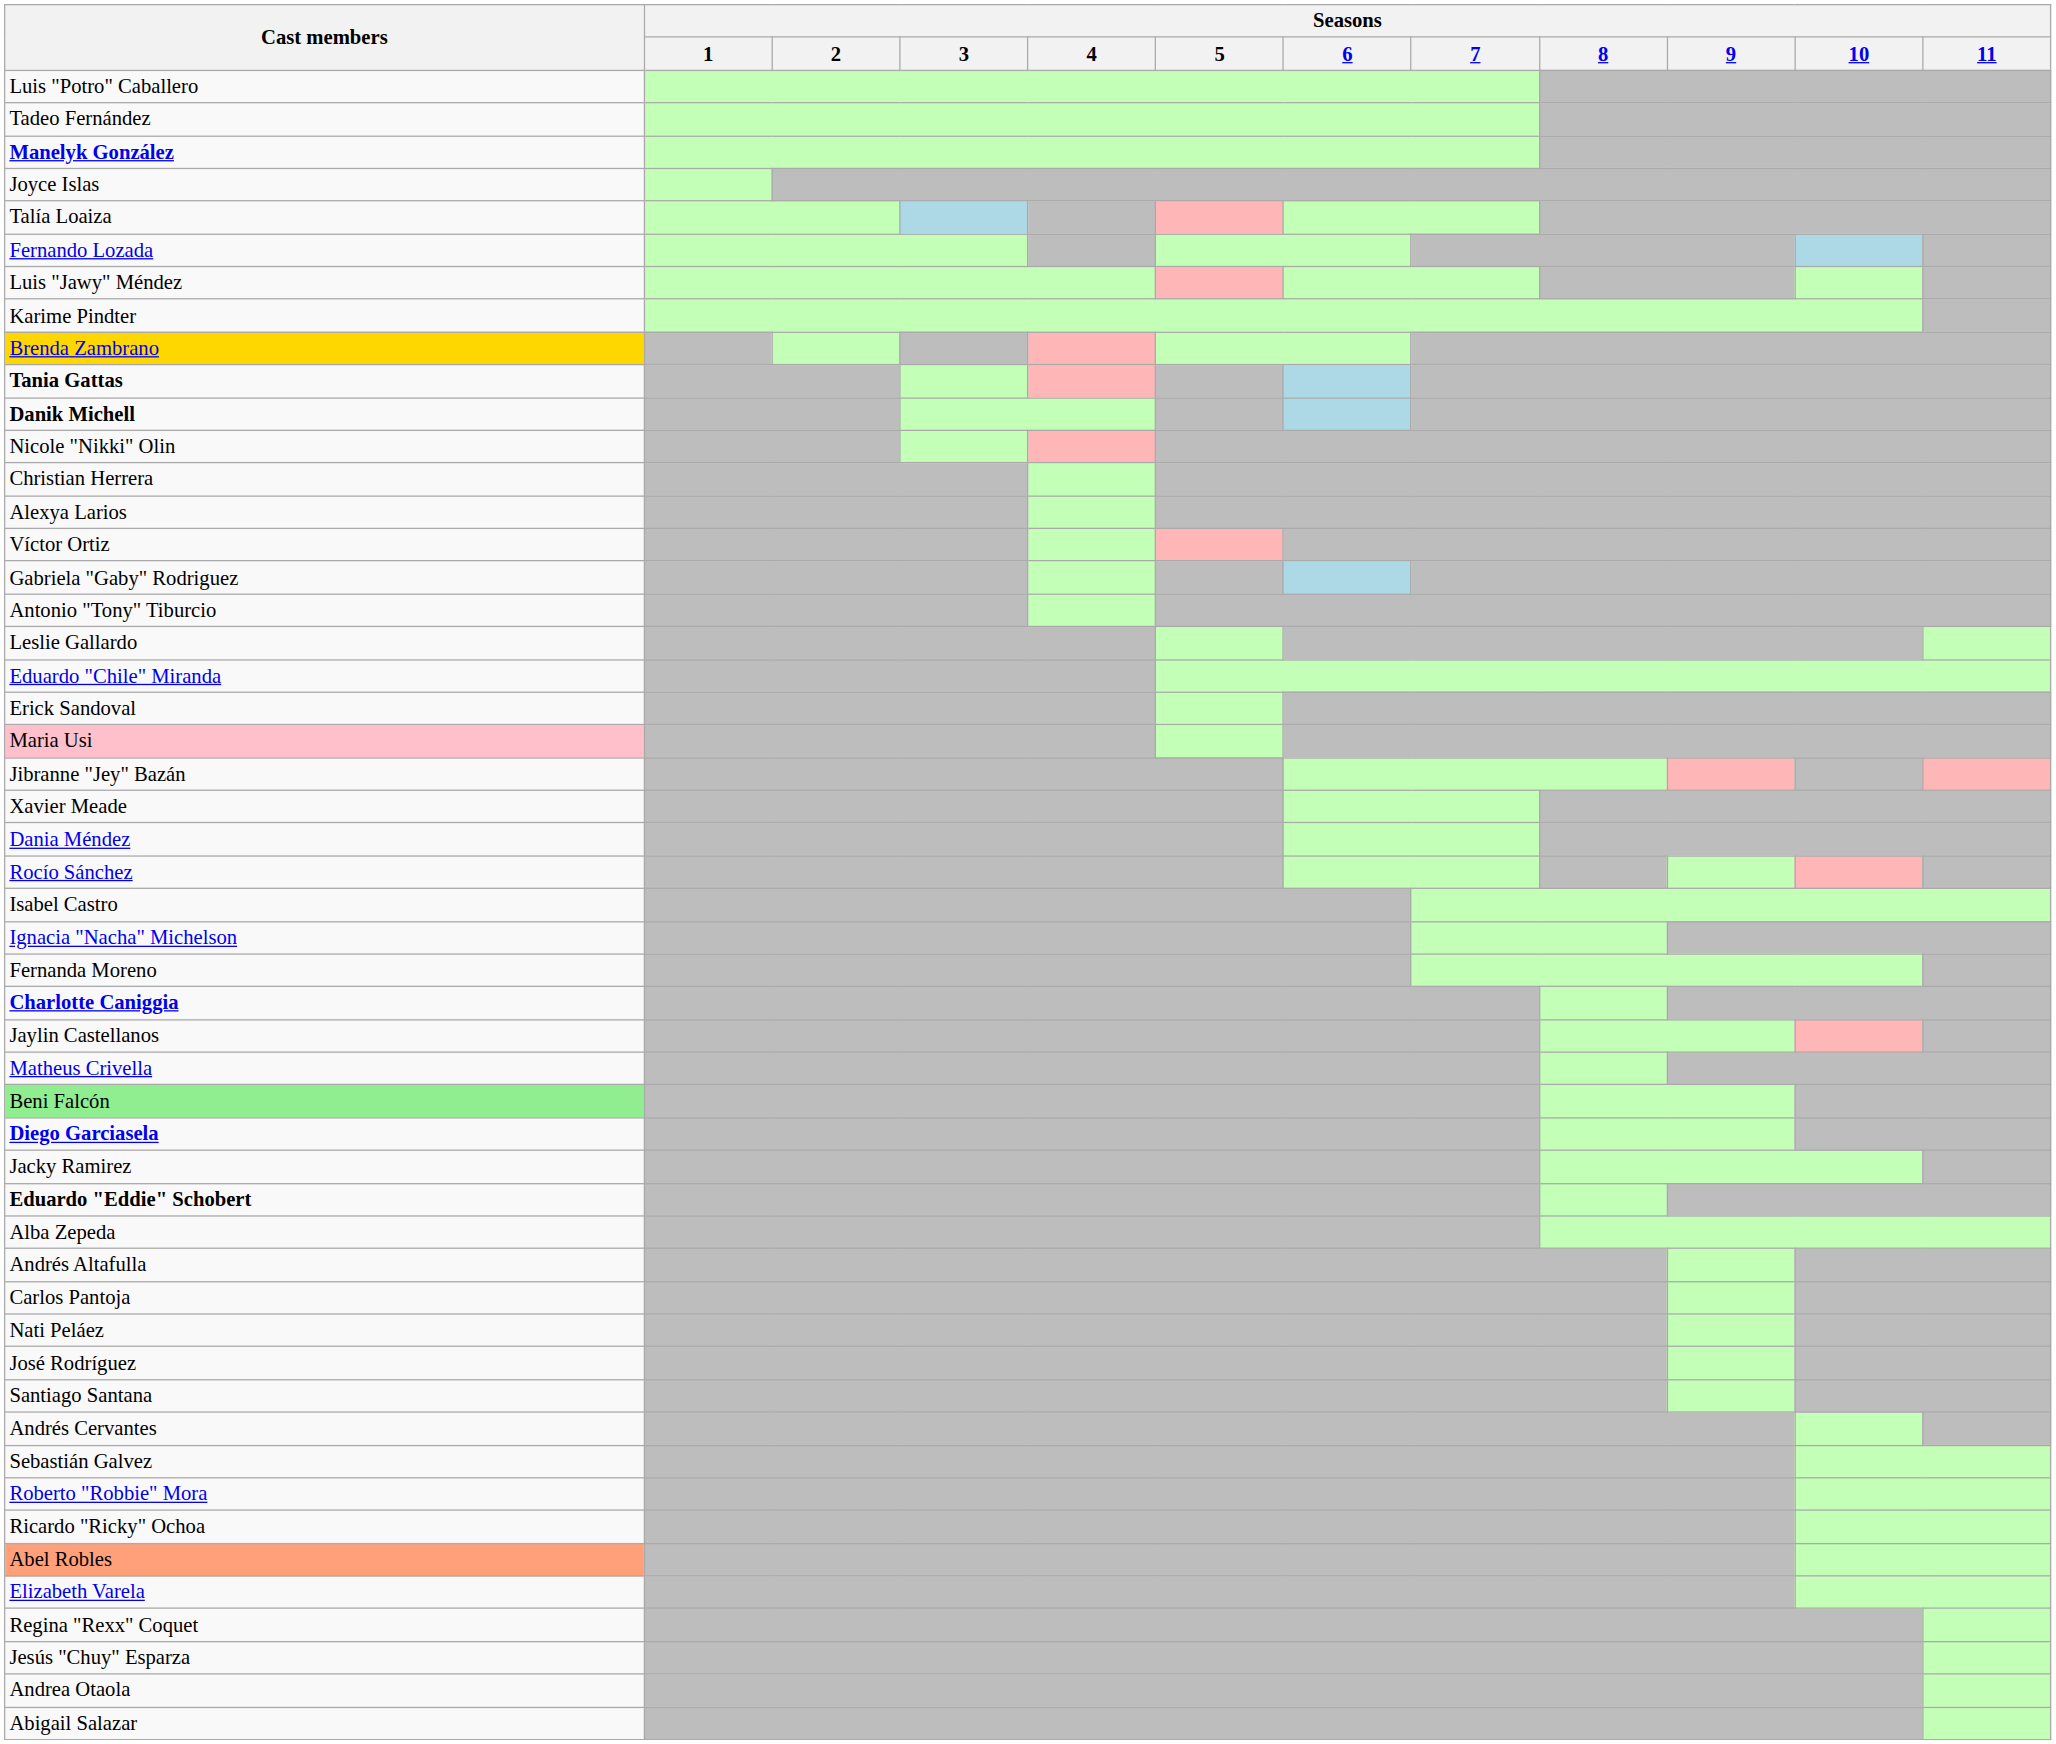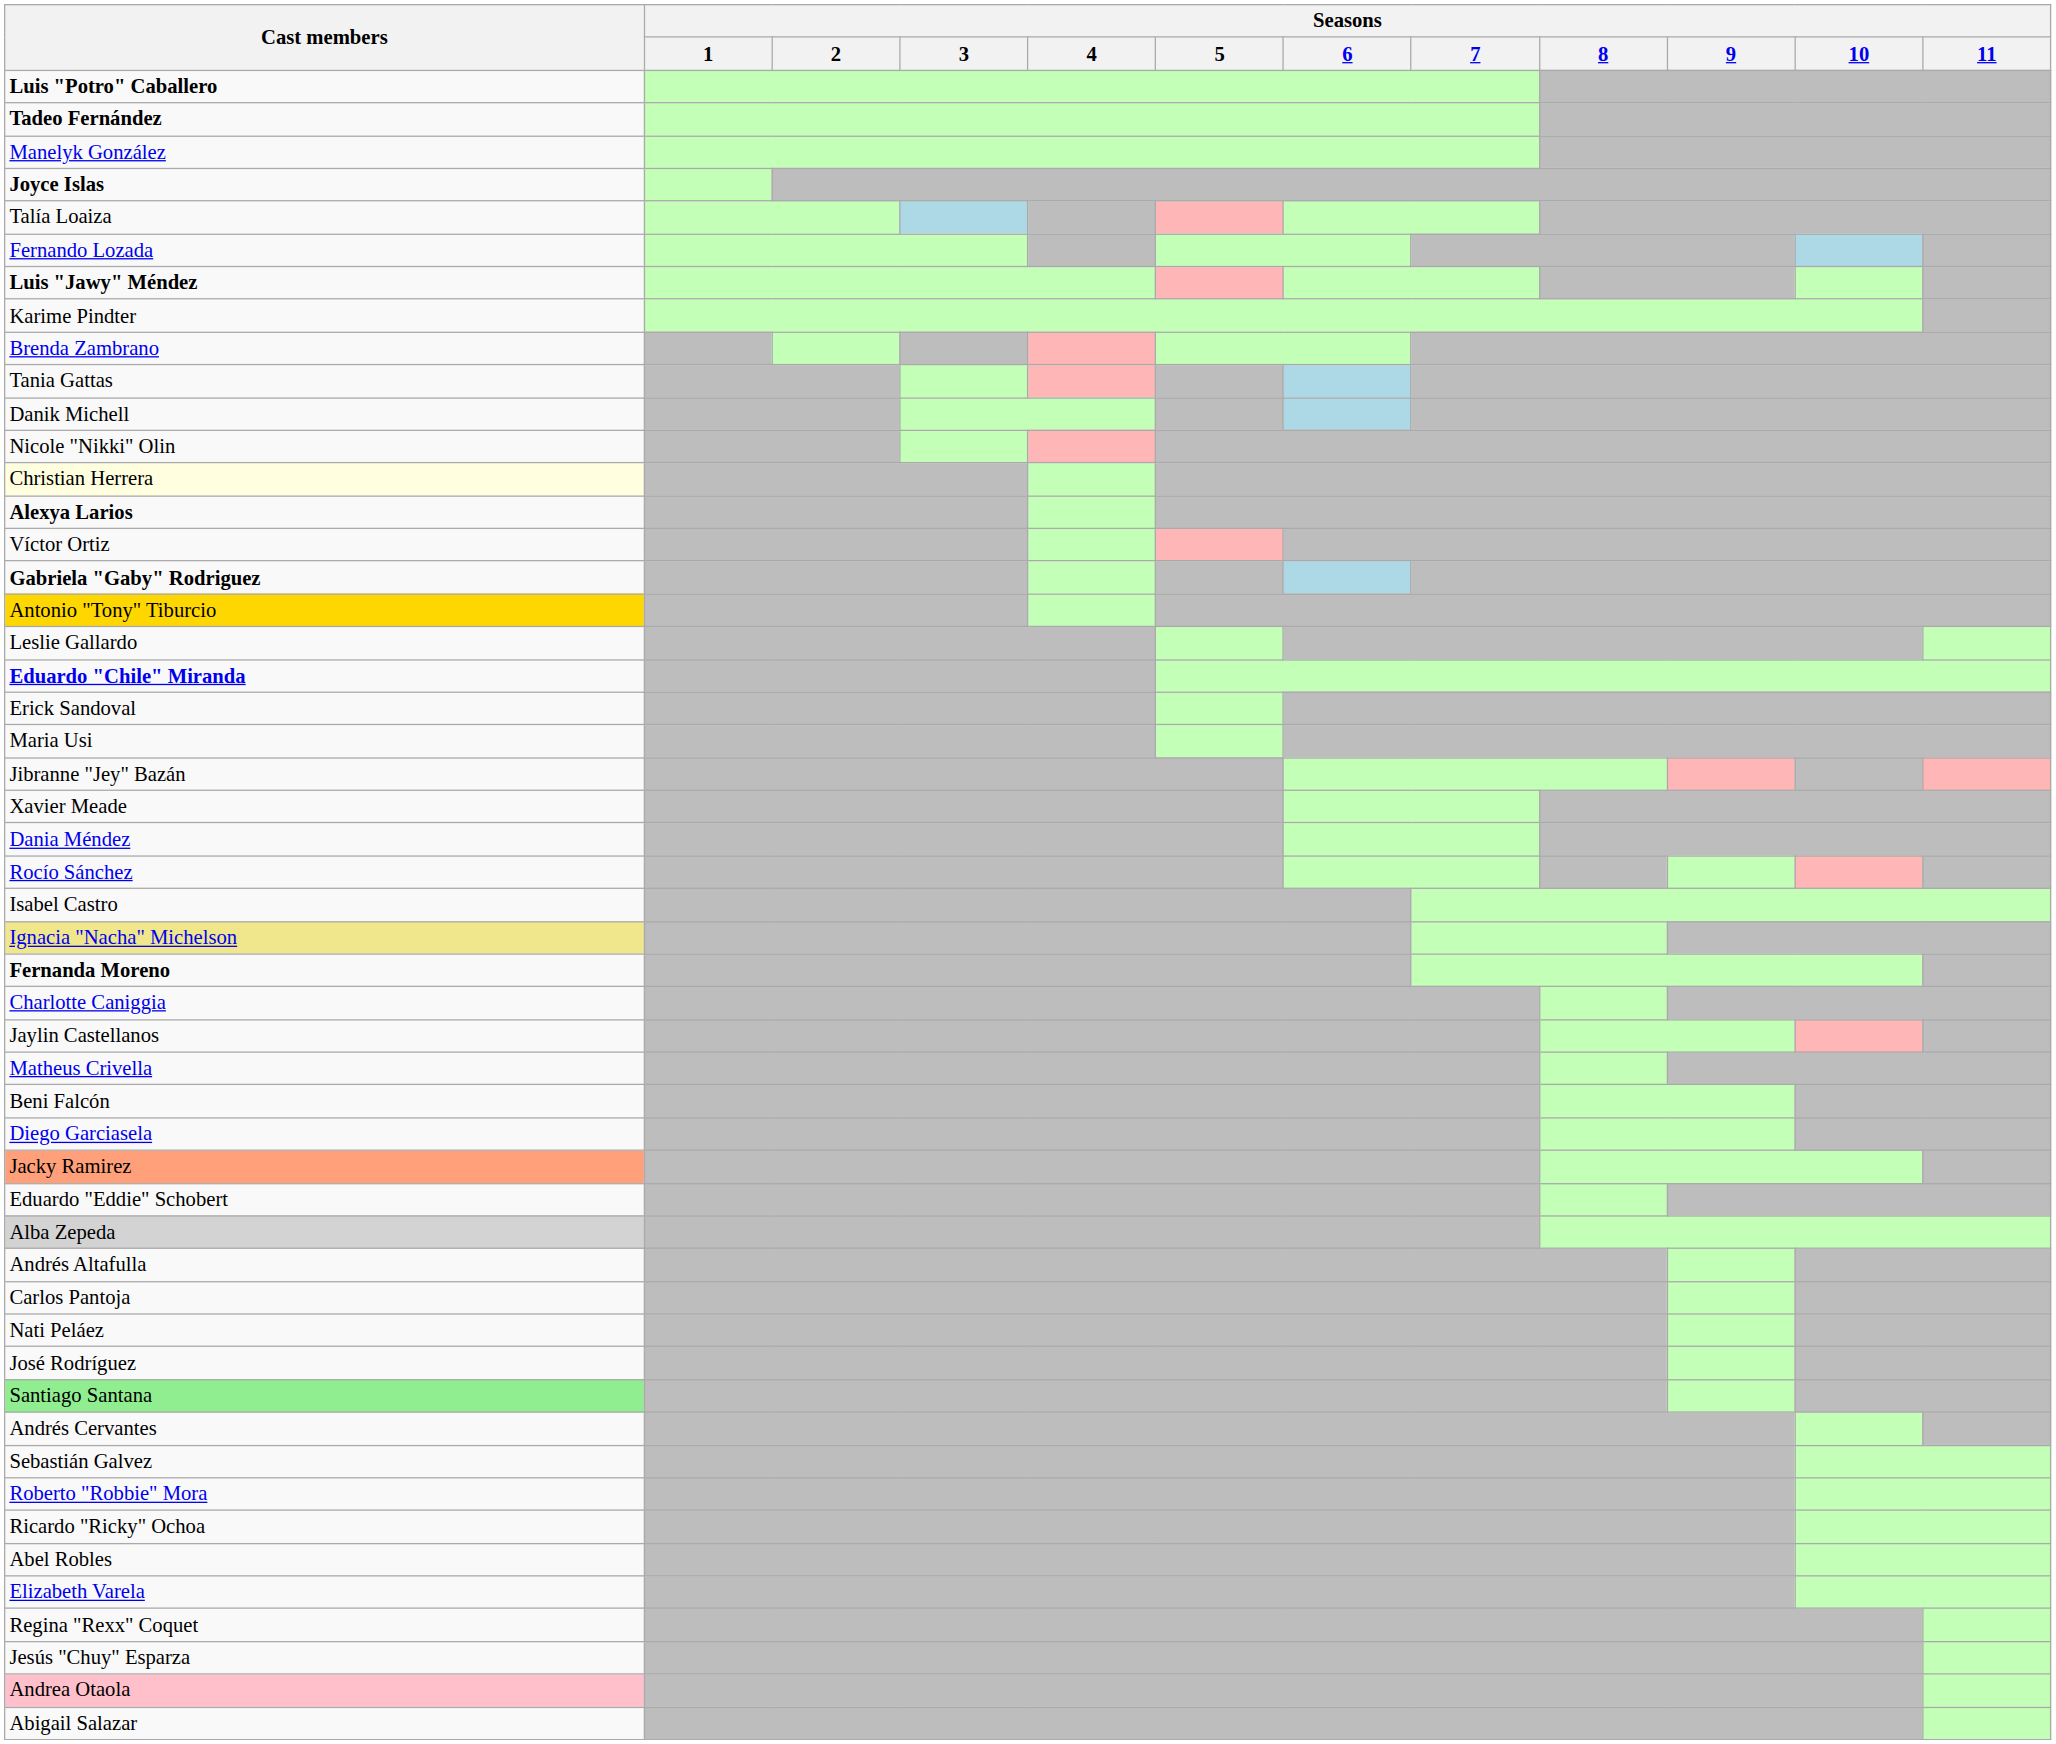(104, 86) normal -> (113, 86) bold
(80, 119) normal -> (86, 119) bold
(92, 151) bold -> (88, 151) normal
(54, 184) normal -> (57, 184) bold
(96, 282) normal -> (103, 282) bold
(84, 348) gold background -> (84, 348) no background
(66, 380) bold -> (61, 380) normal
(72, 413) bold -> (69, 413) normal
(81, 479) no background -> (81, 479) lightyellow background
(68, 511) normal -> (71, 511) bold
(124, 577) normal -> (135, 577) bold
(113, 610) no background -> (113, 610) gold background
(115, 675) normal -> (128, 675) bold
(51, 741) pink background -> (51, 741) no background
(123, 937) no background -> (123, 937) khaki background
(83, 970) normal -> (90, 970) bold
(94, 1002) bold -> (88, 1002) normal
(60, 1101) lightgreen background -> (60, 1101) no background
(84, 1133) bold -> (81, 1133) normal
(70, 1166) no background -> (70, 1166) lightsalmon background
(130, 1199) bold -> (119, 1199) normal
(62, 1232) no background -> (62, 1232) lightgrey background
(81, 1395) no background -> (81, 1395) lightgreen background
(61, 1559) lightsalmon background -> (61, 1559) no background
(70, 1690) no background -> (70, 1690) pink background
